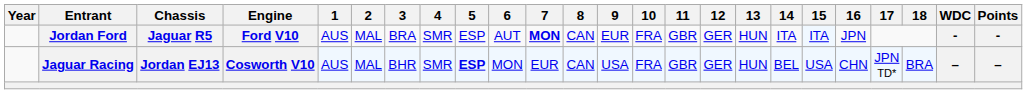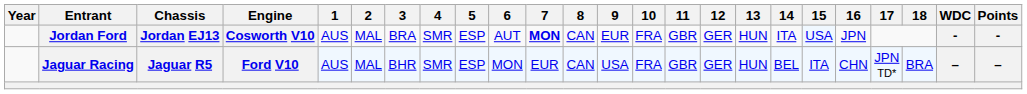(180, 36) Jaguar R5 -> (180, 36) Jordan EJ13
(270, 36) Ford V10 -> (270, 36) Cosworth V10
(819, 36) ITA -> (819, 36) USA
(180, 64) Jordan EJ13 -> (180, 64) Jaguar R5
(270, 64) Cosworth V10 -> (270, 64) Ford V10
(472, 64) bold -> (472, 64) normal
(819, 64) USA -> (819, 64) ITA
